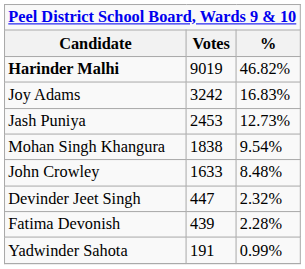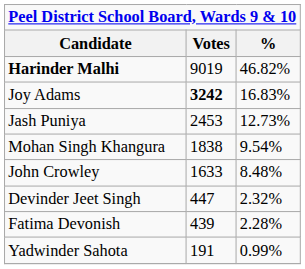(206, 95) normal -> (206, 95) bold
